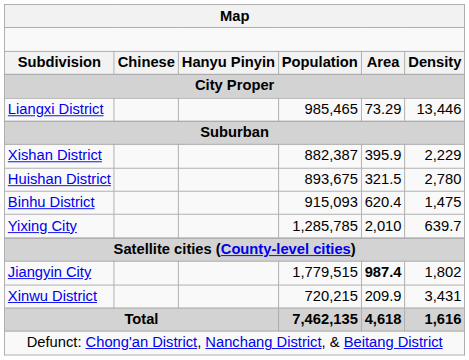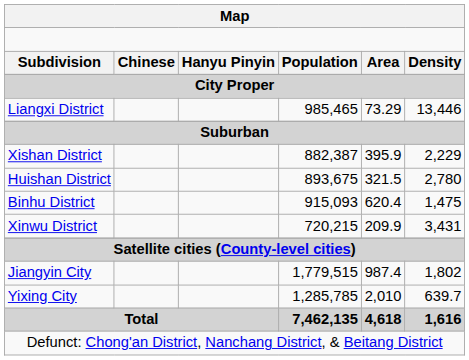rows swapped: (52, 296) <-> (42, 226)
(383, 272) bold -> (383, 272) normal
